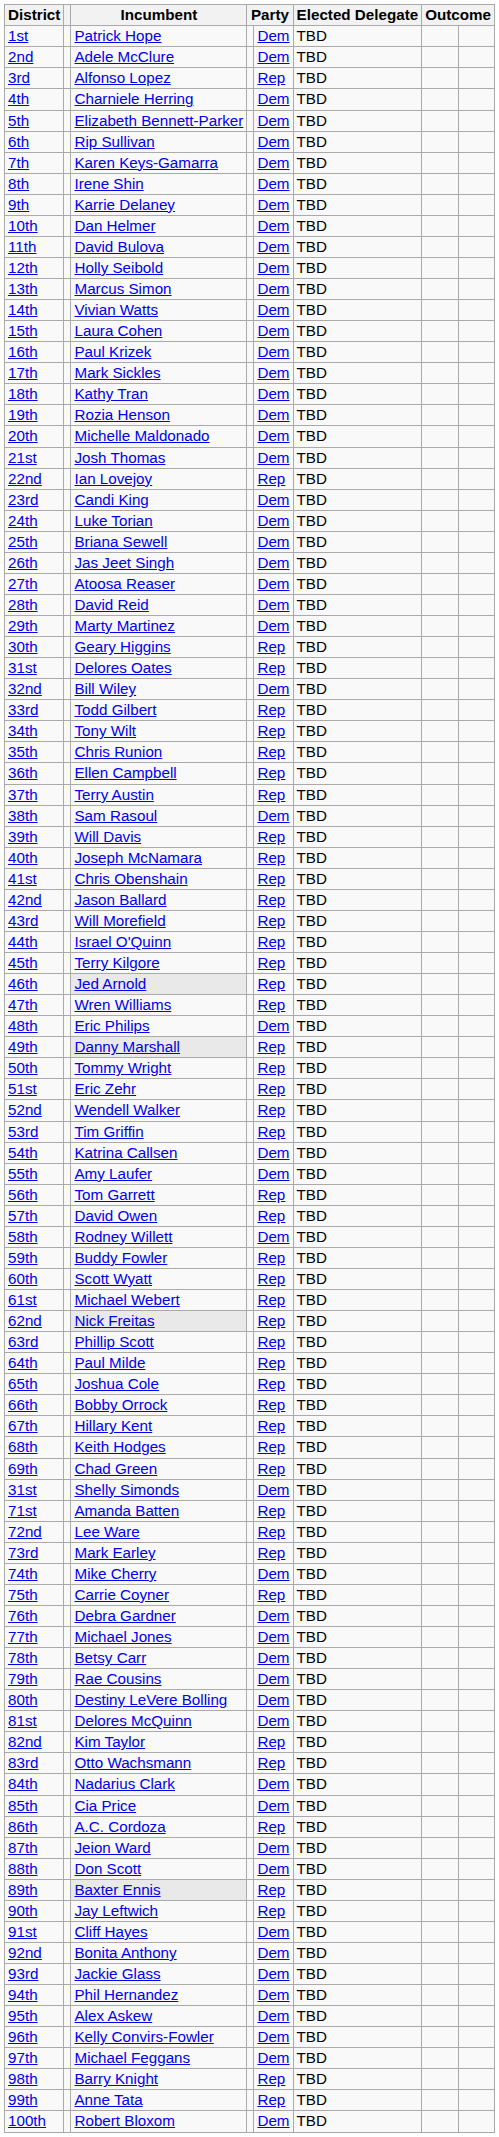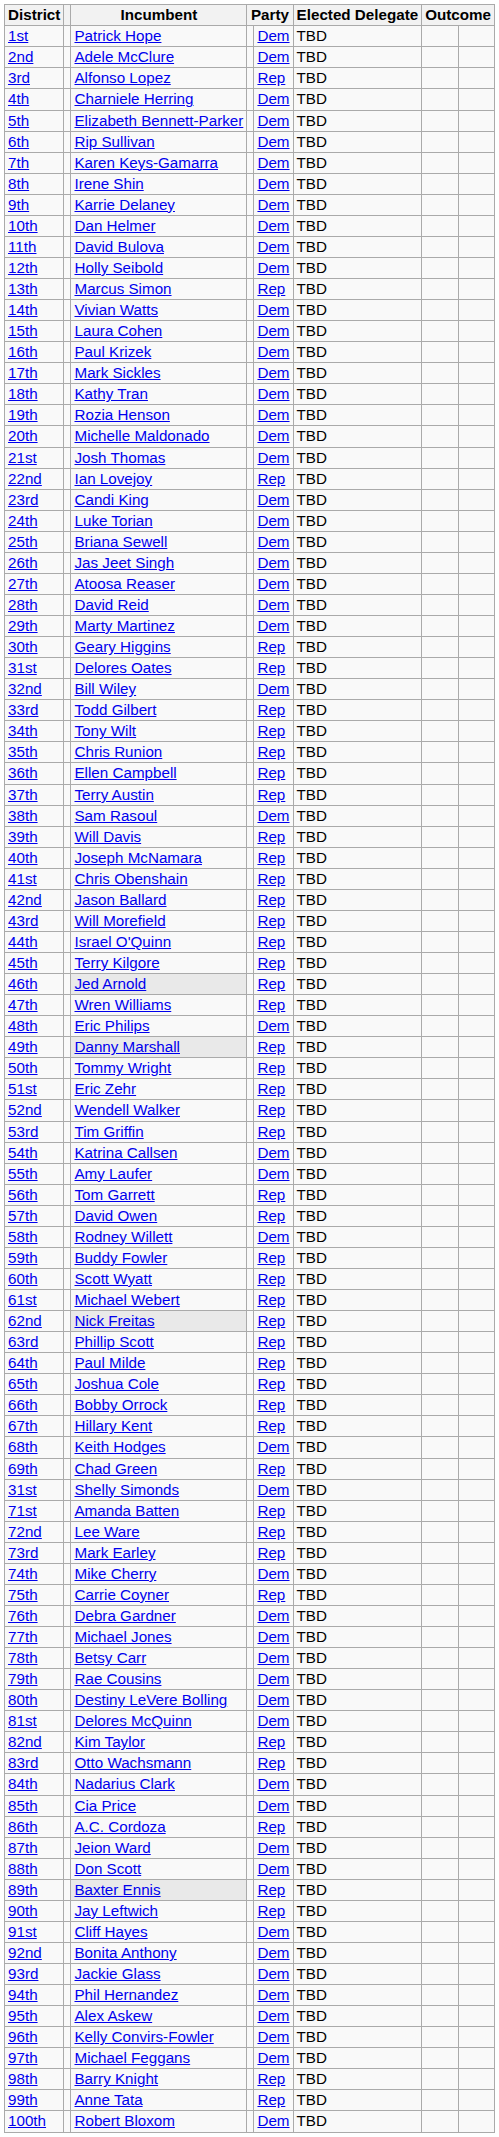(273, 289) Dem -> (271, 289) Rep
(271, 1447) Rep -> (273, 1447) Dem
